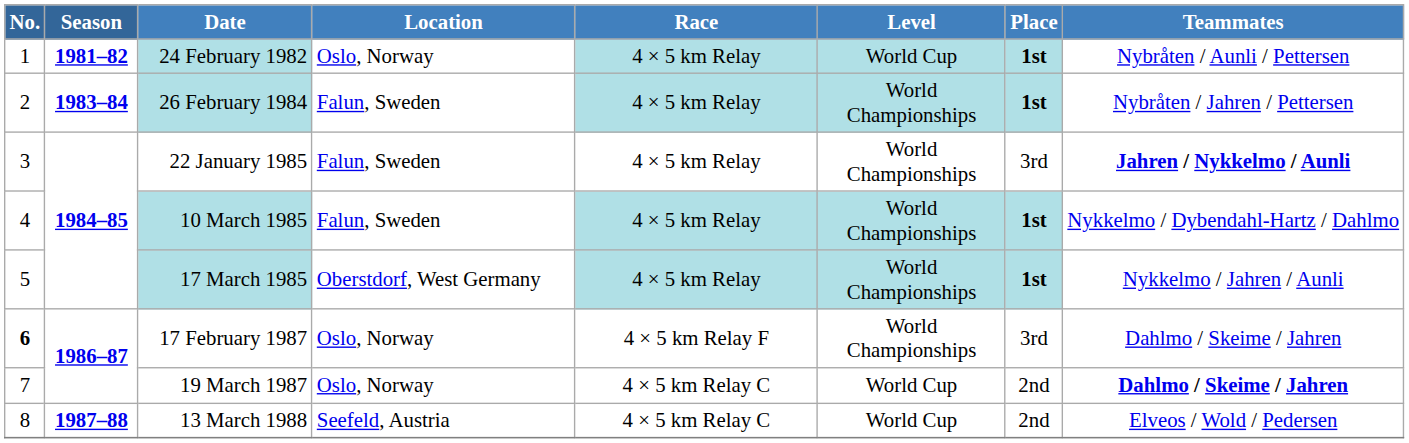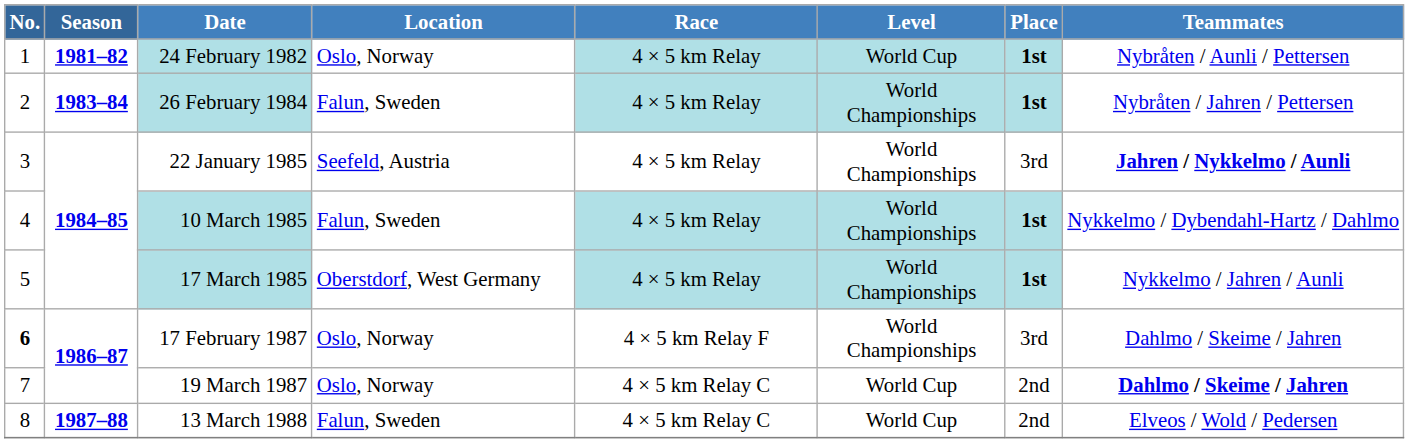(379, 161) Falun, Sweden -> (383, 161) Seefeld, Austria
(383, 419) Seefeld, Austria -> (379, 419) Falun, Sweden
